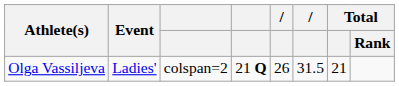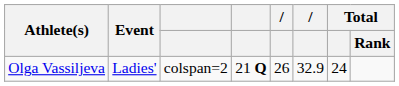(310, 69) 31.5 -> (310, 69) 32.9
(339, 69) 21 -> (339, 69) 24
